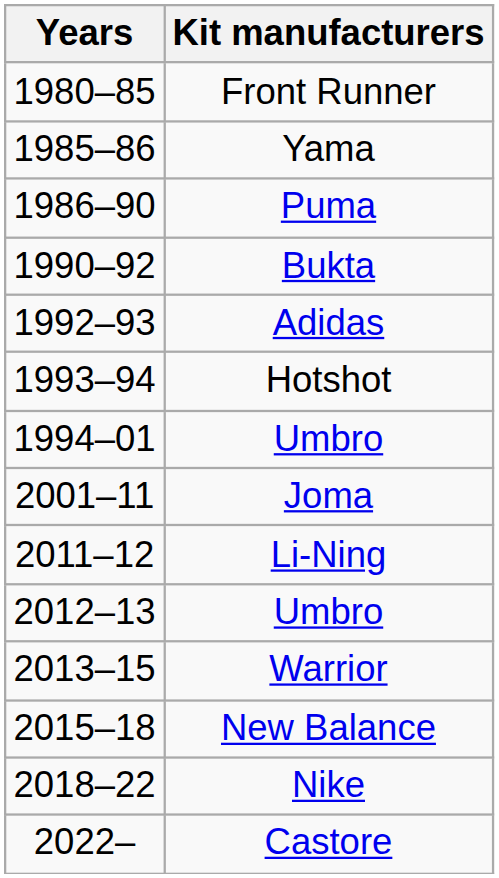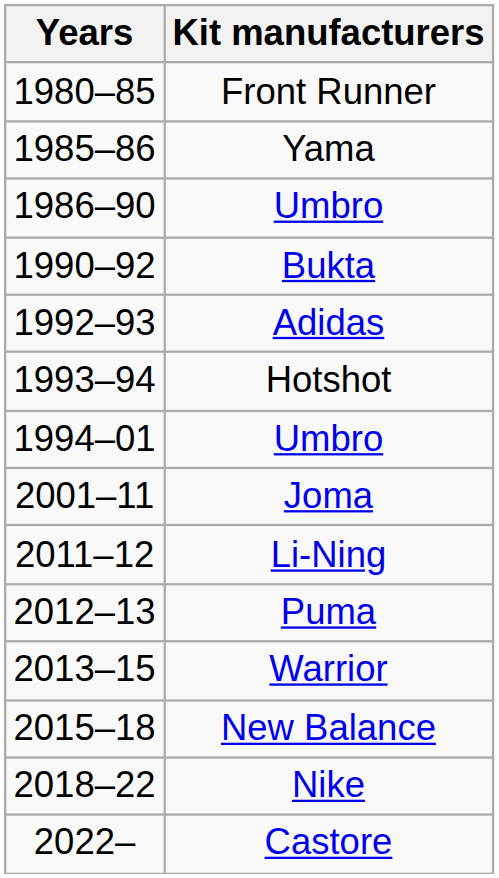(328, 206) Puma -> (328, 206) Umbro
(328, 611) Umbro -> (328, 611) Puma
